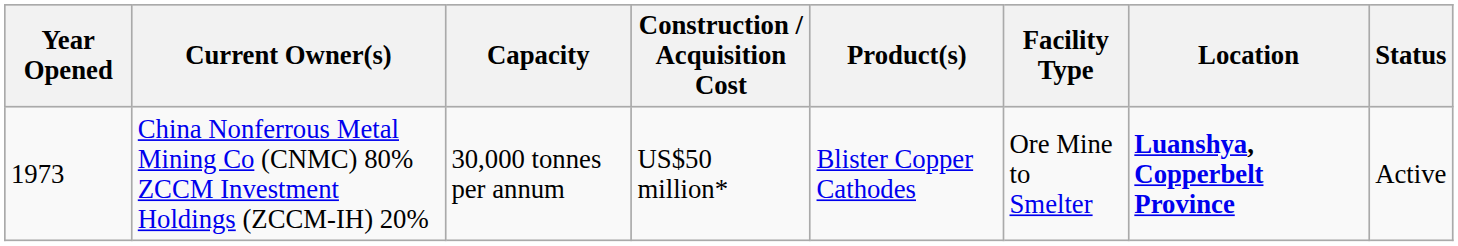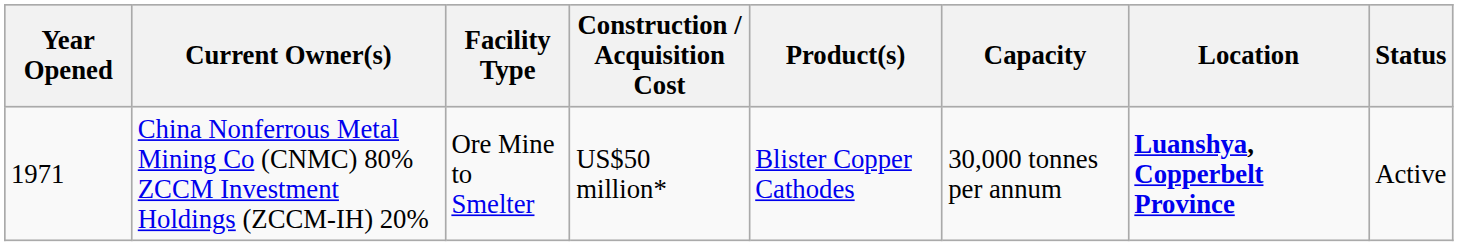columns swapped: (1066, 55) <-> (538, 55)
(38, 173) 1973 -> (38, 173) 1971
